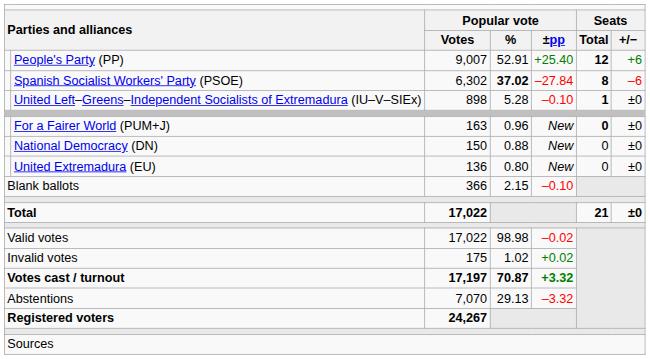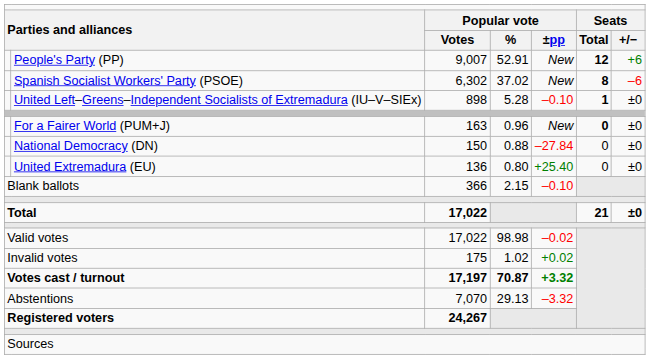(554, 60) +25.40 -> (561, 60) New
(513, 80) bold -> (513, 80) normal
(554, 80) –27.84 -> (561, 80) New
(561, 146) New -> (554, 146) –27.84
(561, 166) New -> (554, 166) +25.40
